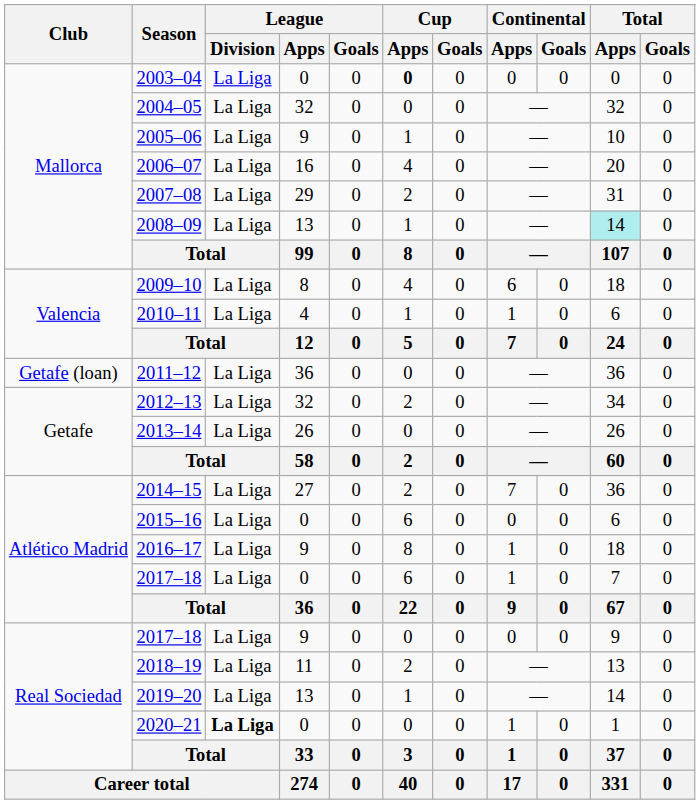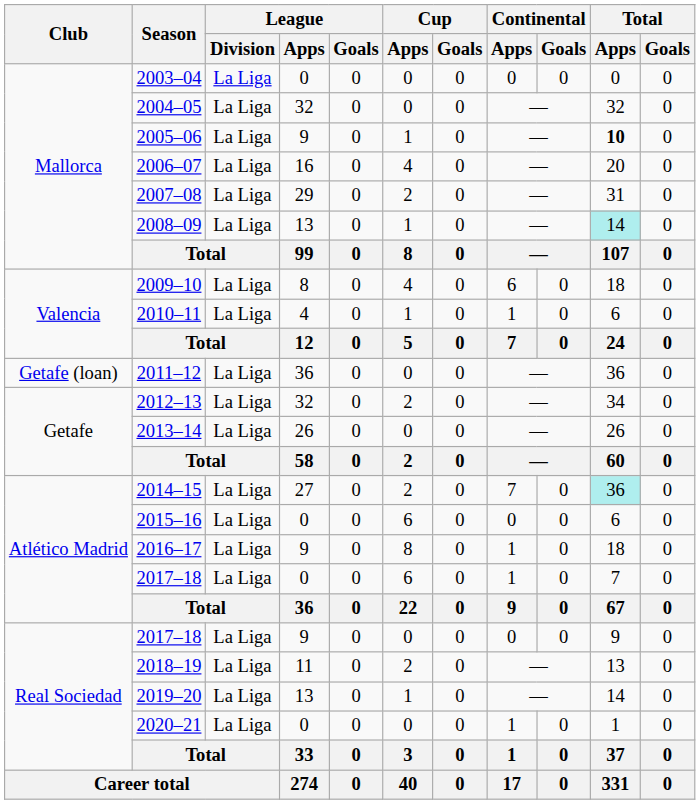(408, 78) bold -> (408, 78) normal
(615, 136) normal -> (615, 136) bold
(615, 490) no background -> (615, 490) paleturquoise background
(242, 725) bold -> (242, 725) normal
